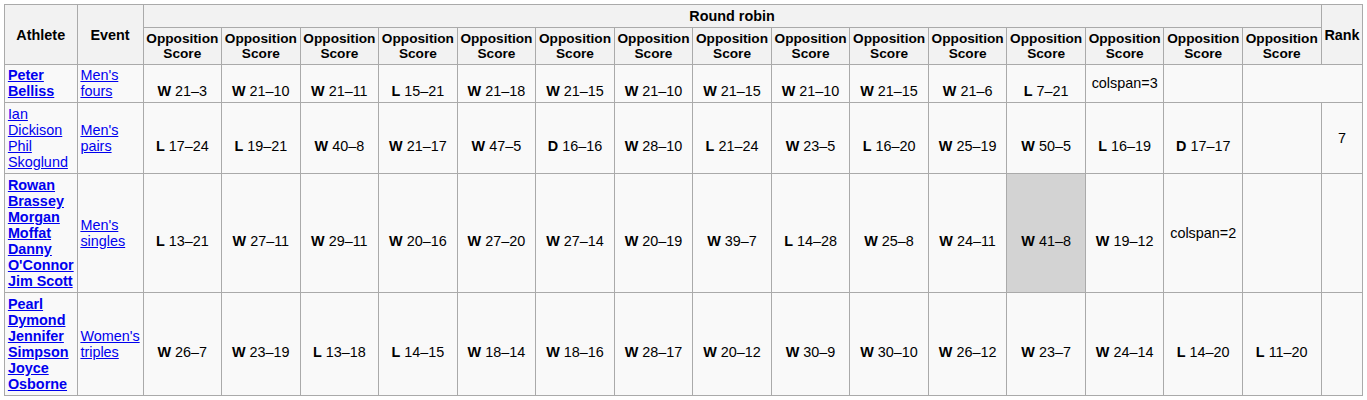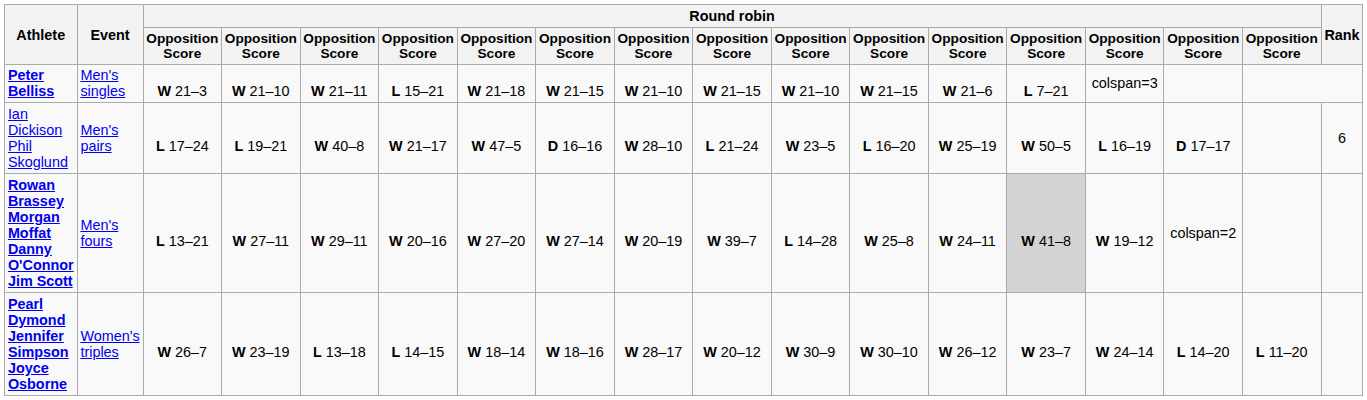(99, 83) Men's fours -> (103, 83) Men's singles
(1342, 138) 7 -> (1342, 138) 6
(103, 233) Men's singles -> (99, 233) Men's fours
